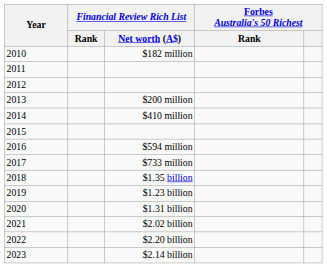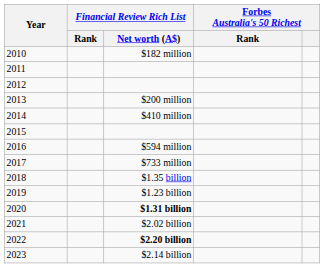(168, 208) normal -> (166, 208) bold
(168, 239) normal -> (166, 239) bold
